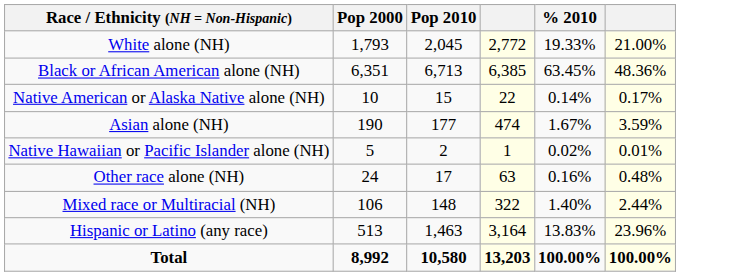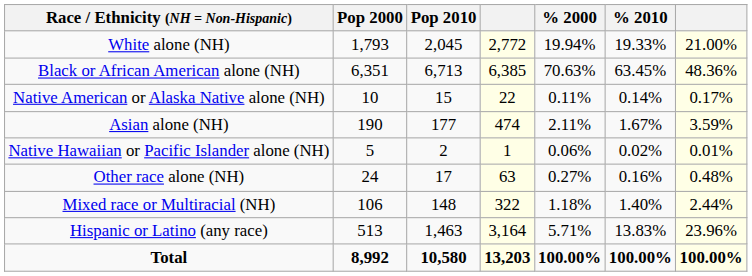+ column: (570, 17)
